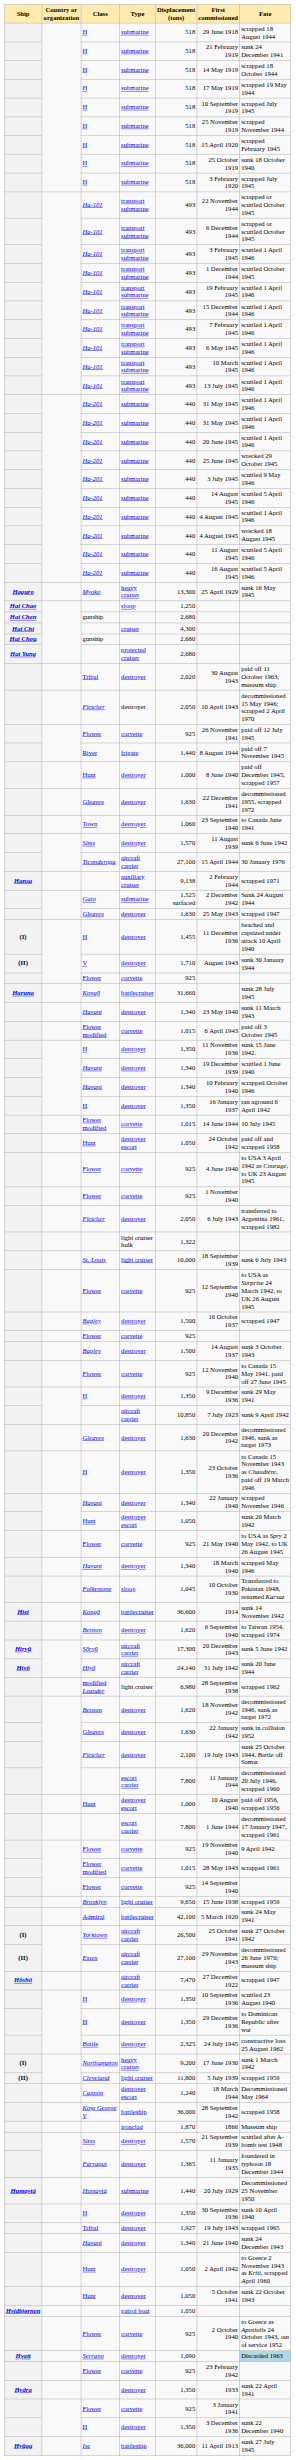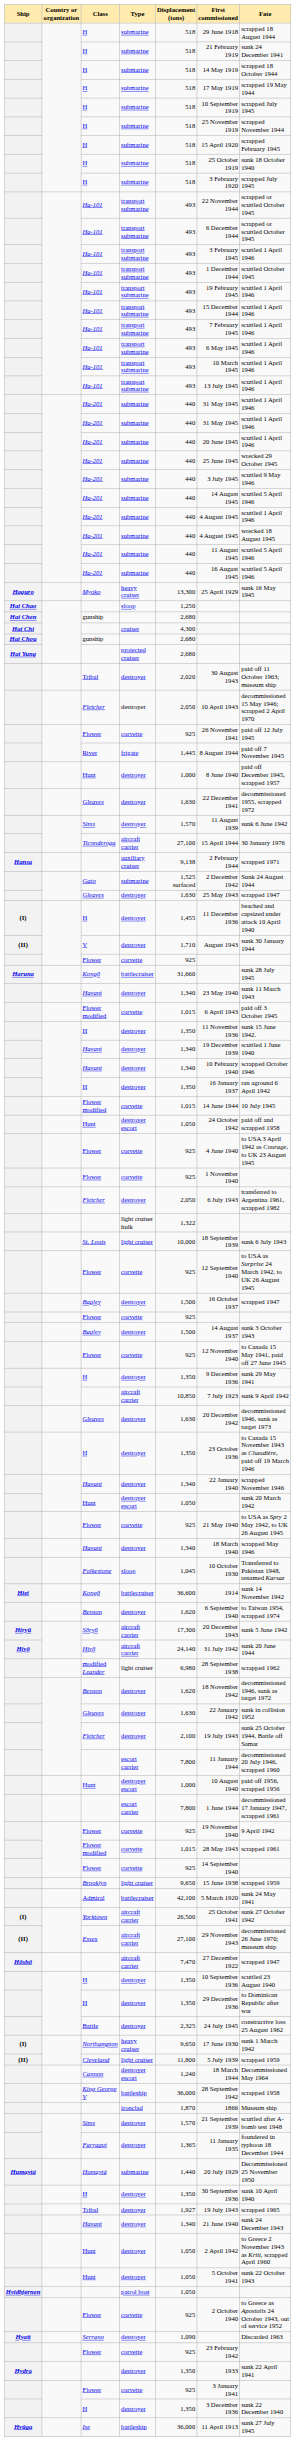(188, 753) 1,440 -> (188, 753) 1,445
- row: (90, 825)
(188, 2063) 9,200 -> (188, 2045) 9,650
(262, 2356) lightblue background -> (262, 2338) no background
